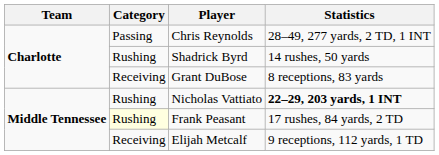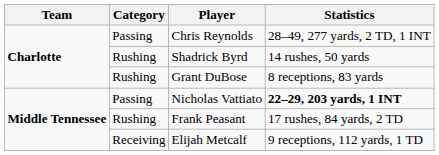(139, 77) Receiving -> (134, 77) Rushing
(134, 98) Rushing -> (132, 98) Passing
(134, 119) lightyellow background -> (134, 119) no background
